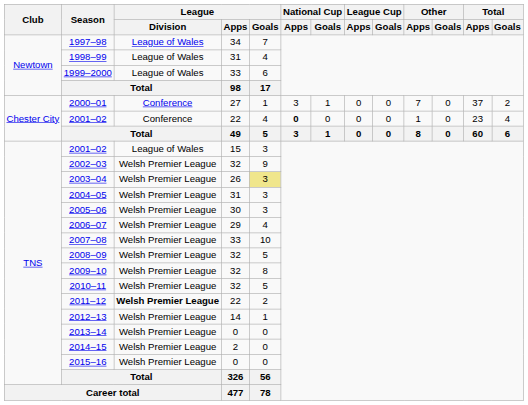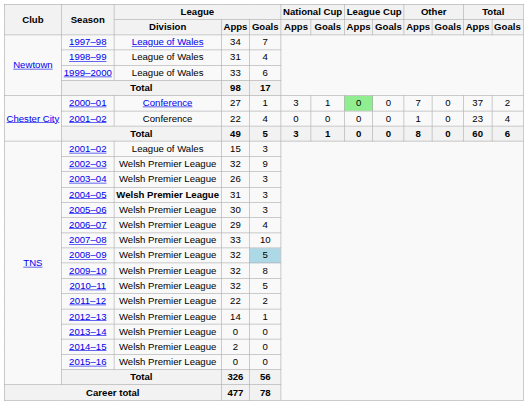(359, 103) no background -> (359, 103) lightgreen background
(296, 118) bold -> (296, 118) normal
(265, 179) khaki background -> (265, 179) no background
(168, 194) normal -> (168, 194) bold
(265, 255) no background -> (265, 255) lightblue background
(168, 301) bold -> (168, 301) normal
